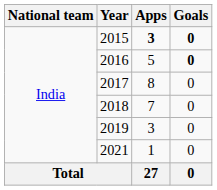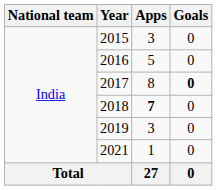(151, 38) bold -> (151, 38) normal
(191, 38) bold -> (191, 38) normal
(191, 60) bold -> (191, 60) normal
(191, 83) normal -> (191, 83) bold
(151, 106) normal -> (151, 106) bold
